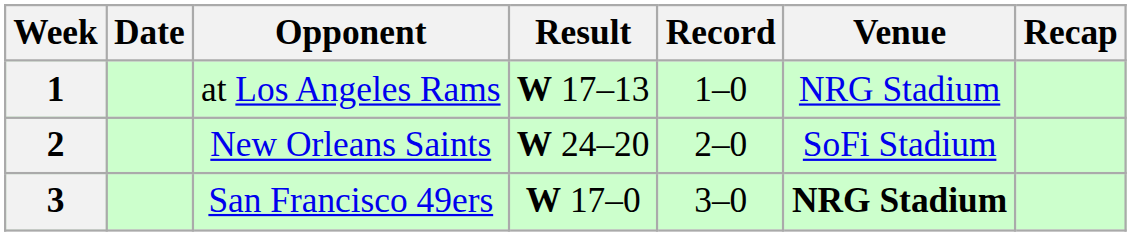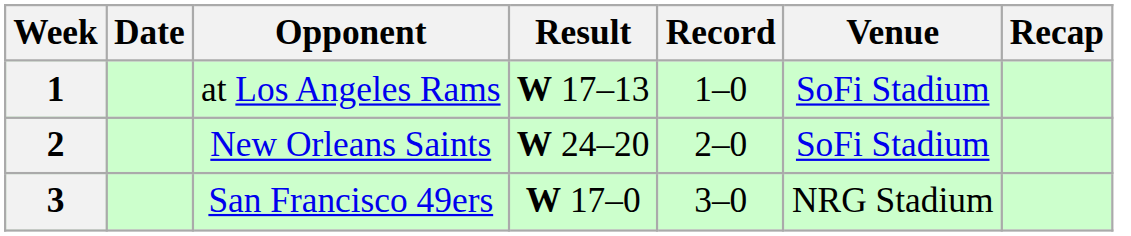(900, 88) NRG Stadium -> (893, 88) SoFi Stadium
(900, 200) bold -> (893, 200) normal
